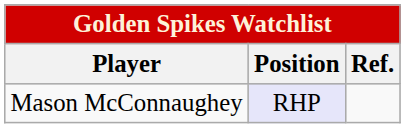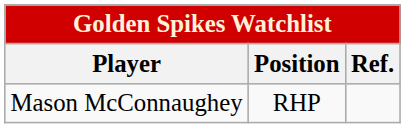(297, 102) lavender background -> (297, 102) no background
